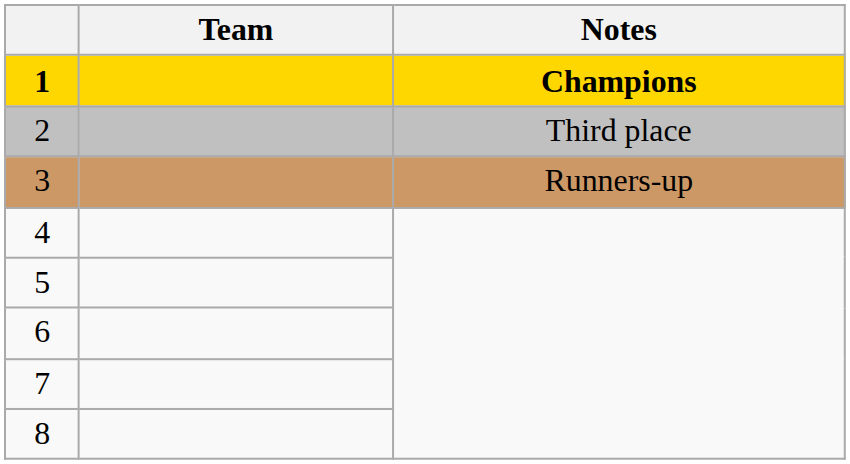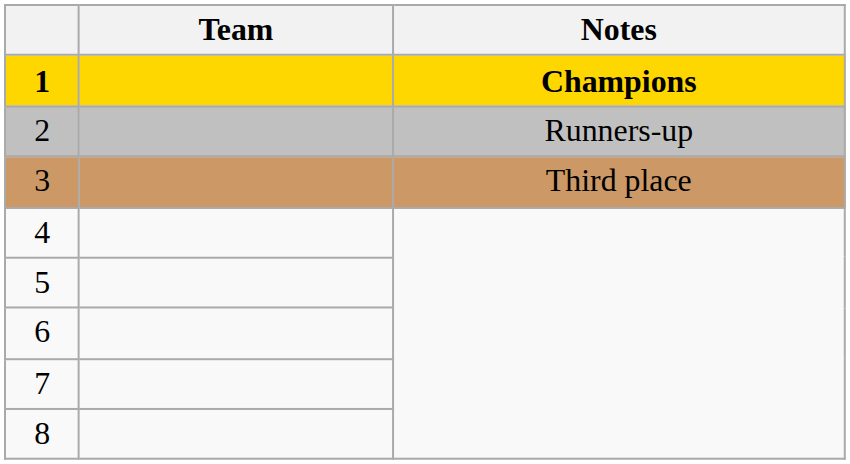(619, 130) Third place -> (619, 130) Runners-up
(619, 181) Runners-up -> (619, 181) Third place
